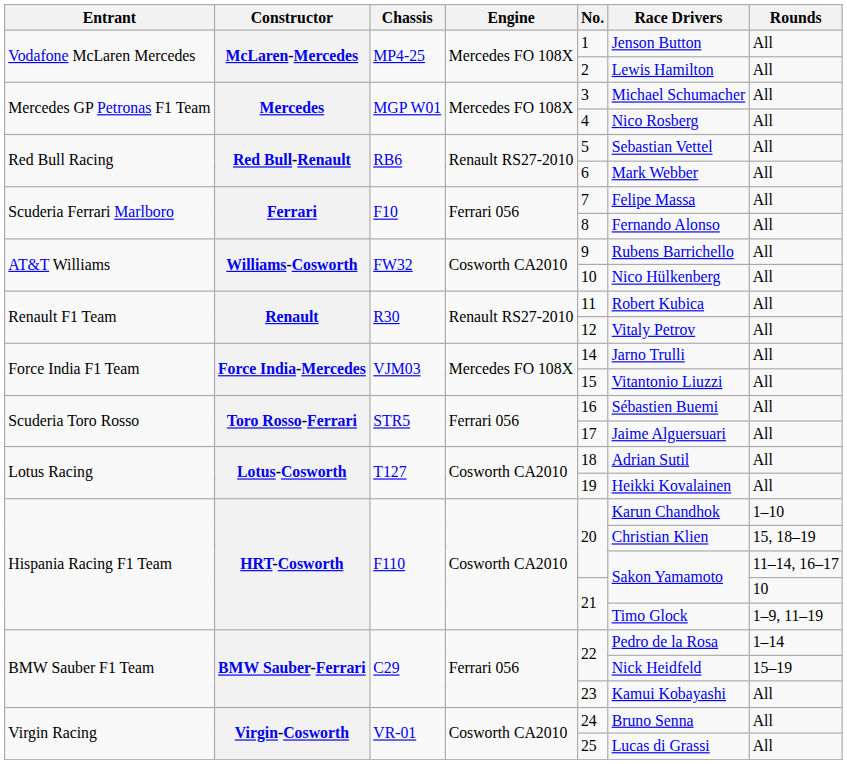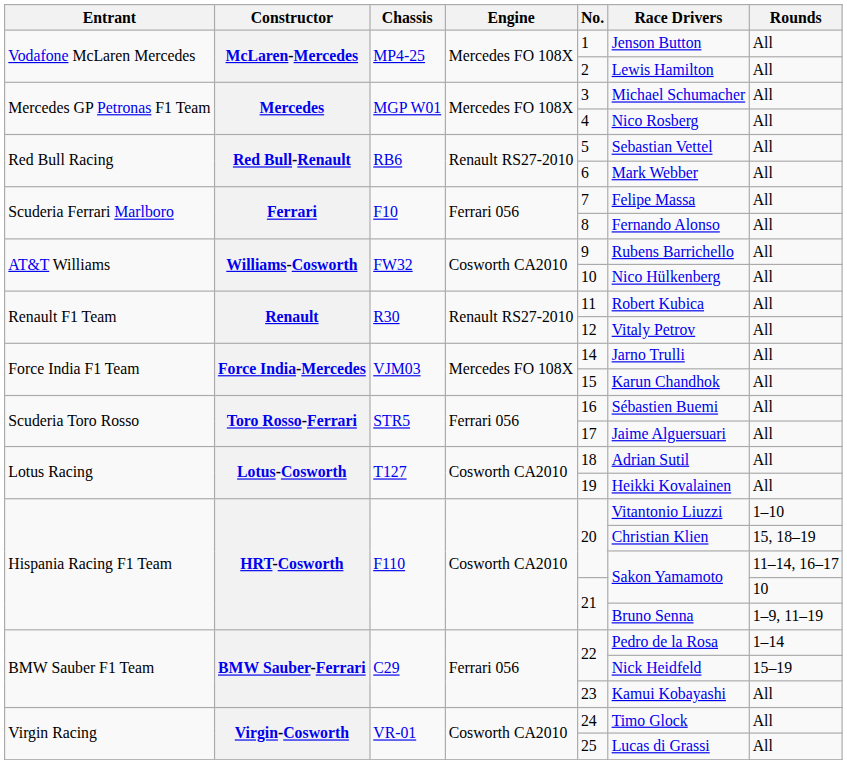(667, 381) Vitantonio Liuzzi -> (666, 381) Karun Chandhok
(666, 511) Karun Chandhok -> (667, 511) Vitantonio Liuzzi
(650, 615) Timo Glock -> (653, 615) Bruno Senna
(653, 719) Bruno Senna -> (650, 719) Timo Glock
